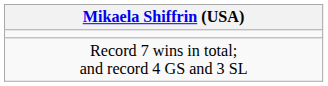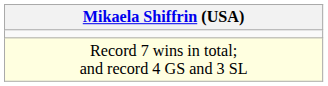(164, 59) no background -> (164, 59) lightyellow background
